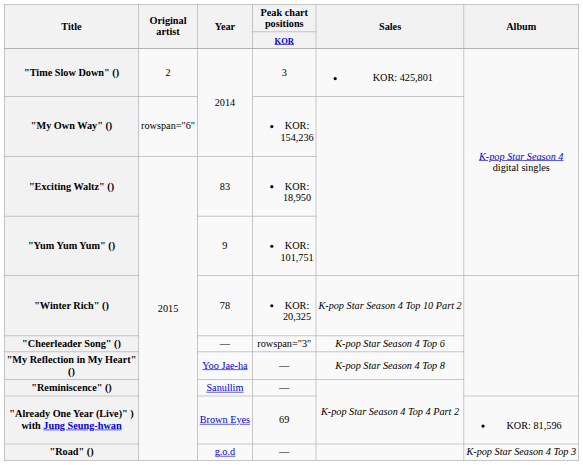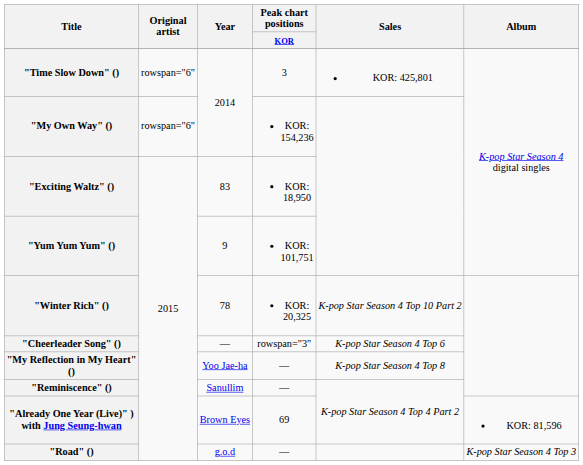(168, 72) 2 -> (168, 72) rowspan="6"
